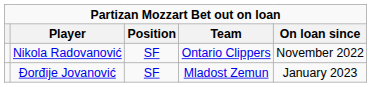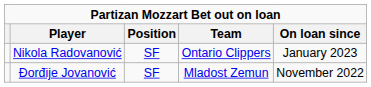(320, 53) November 2022 -> (320, 53) January 2023
(320, 73) January 2023 -> (320, 73) November 2022
